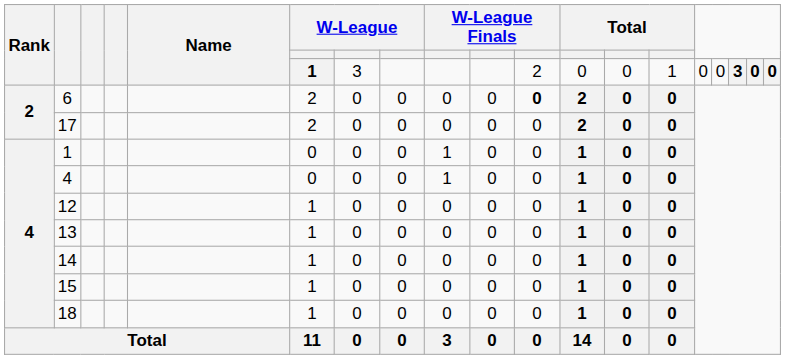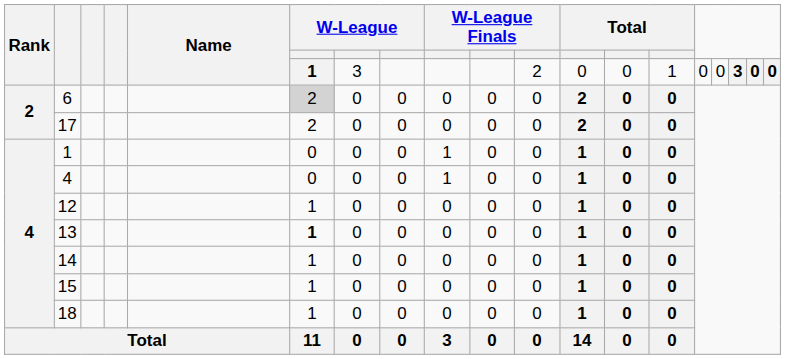(312, 98) no background -> (312, 98) lightgrey background
(537, 98) bold -> (537, 98) normal
(312, 233) normal -> (312, 233) bold
